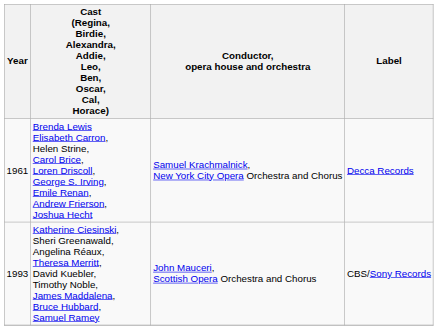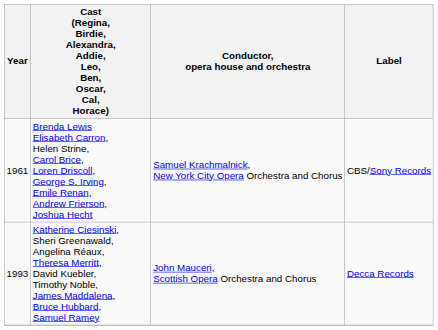(380, 170) Decca Records -> (389, 170) CBS/Sony Records
(389, 273) CBS/Sony Records -> (380, 273) Decca Records
